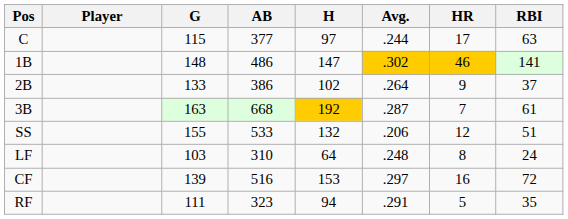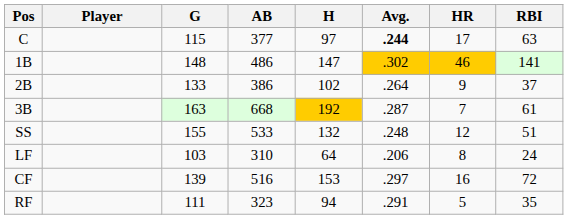(396, 39) normal -> (396, 39) bold
(396, 132) .206 -> (396, 132) .248
(396, 156) .248 -> (396, 156) .206
